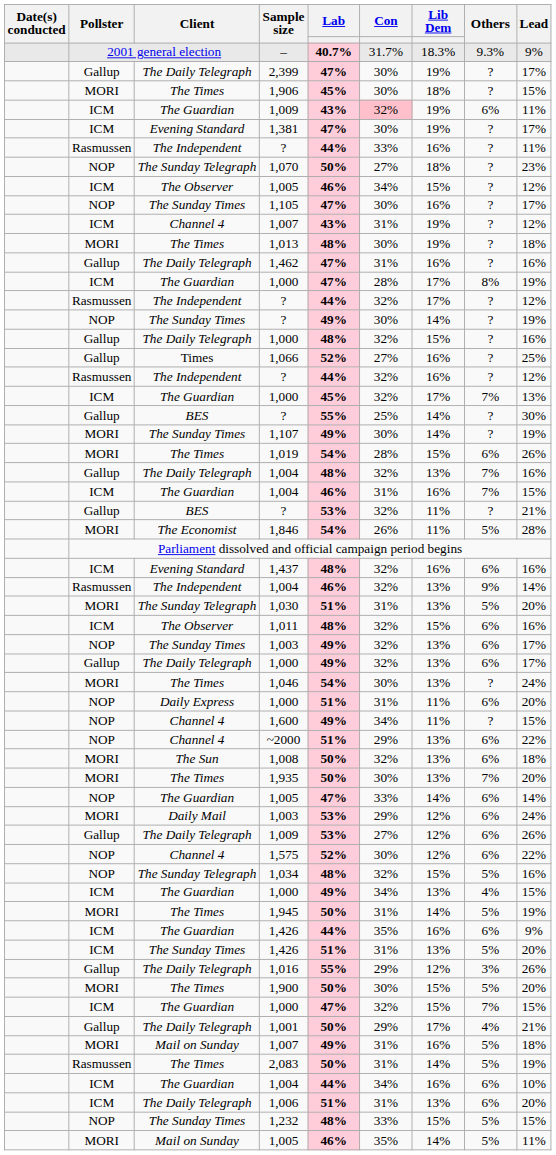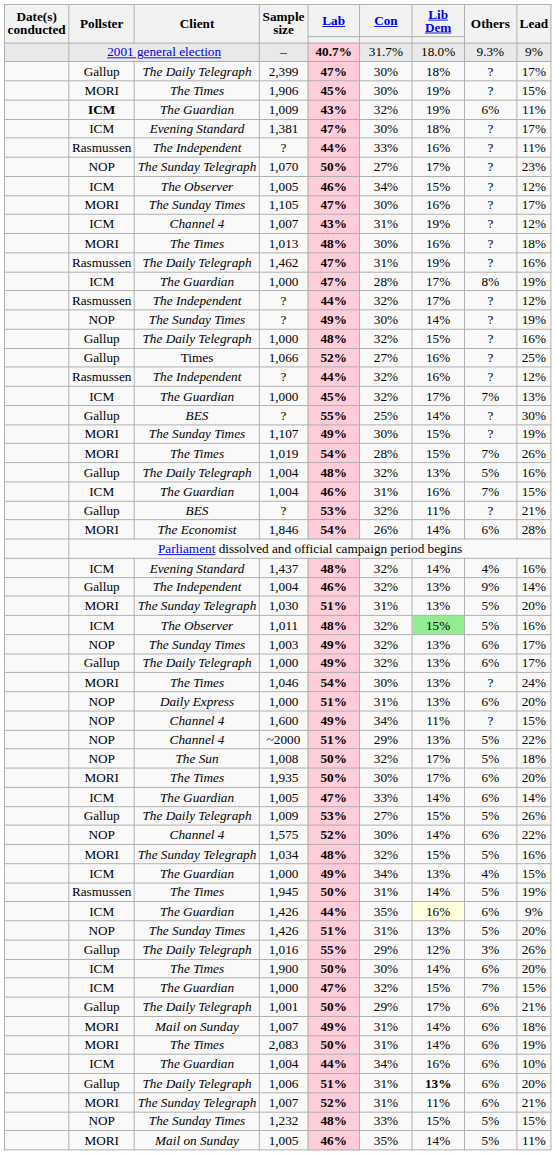(438, 53) 18.3% -> (438, 53) 18.0%
(438, 72) 19% -> (438, 72) 18%
(438, 91) 18% -> (438, 91) 19%
(102, 110) normal -> (102, 110) bold
(386, 110) pink background -> (386, 110) no background
(438, 129) 19% -> (438, 129) 18%
(438, 167) 18% -> (438, 167) 17%
(102, 205) NOP -> (102, 205) MORI
(438, 243) 19% -> (438, 243) 16%
(102, 263) Gallup -> (102, 263) Rasmussen
(438, 263) 16% -> (438, 263) 19%
(438, 434) 14% -> (438, 434) 15%
(490, 453) 6% -> (490, 453) 7%
(490, 473) 7% -> (490, 473) 5%
(438, 530) 11% -> (438, 530) 14%
(490, 530) 5% -> (490, 530) 6%
(438, 568) 16% -> (438, 568) 14%
(490, 568) 6% -> (490, 568) 4%
(102, 587) Rasmussen -> (102, 587) Gallup
(438, 625) no background -> (438, 625) lightgreen background
(490, 625) 6% -> (490, 625) 5%
(438, 702) 11% -> (438, 702) 13%
(490, 740) 6% -> (490, 740) 5%
(102, 759) MORI -> (102, 759) NOP
(438, 759) 13% -> (438, 759) 17%
(490, 759) 6% -> (490, 759) 5%
(438, 778) 13% -> (438, 778) 17%
(490, 778) 7% -> (490, 778) 6%
(102, 797) NOP -> (102, 797) ICM
- row: (197, 816)
(438, 835) 12% -> (438, 816) 15%
(490, 835) 6% -> (490, 816) 5%
(438, 854) 12% -> (438, 835) 14%
(102, 873) NOP -> (102, 854) MORI
(102, 912) MORI -> (102, 893) Rasmussen
(438, 931) no background -> (438, 912) lightyellow background
(102, 950) ICM -> (102, 931) NOP
(102, 988) MORI -> (102, 969) ICM
(438, 988) 15% -> (438, 969) 14%
(490, 988) 5% -> (490, 969) 6%
(490, 1026) 4% -> (490, 1007) 6%
(438, 1045) 16% -> (438, 1026) 14%
(490, 1045) 5% -> (490, 1026) 6%
(102, 1064) Rasmussen -> (102, 1045) MORI
(490, 1064) 5% -> (490, 1045) 6%
(102, 1103) ICM -> (102, 1083) Gallup
(438, 1103) normal -> (438, 1083) bold
+ row: (197, 1103)
